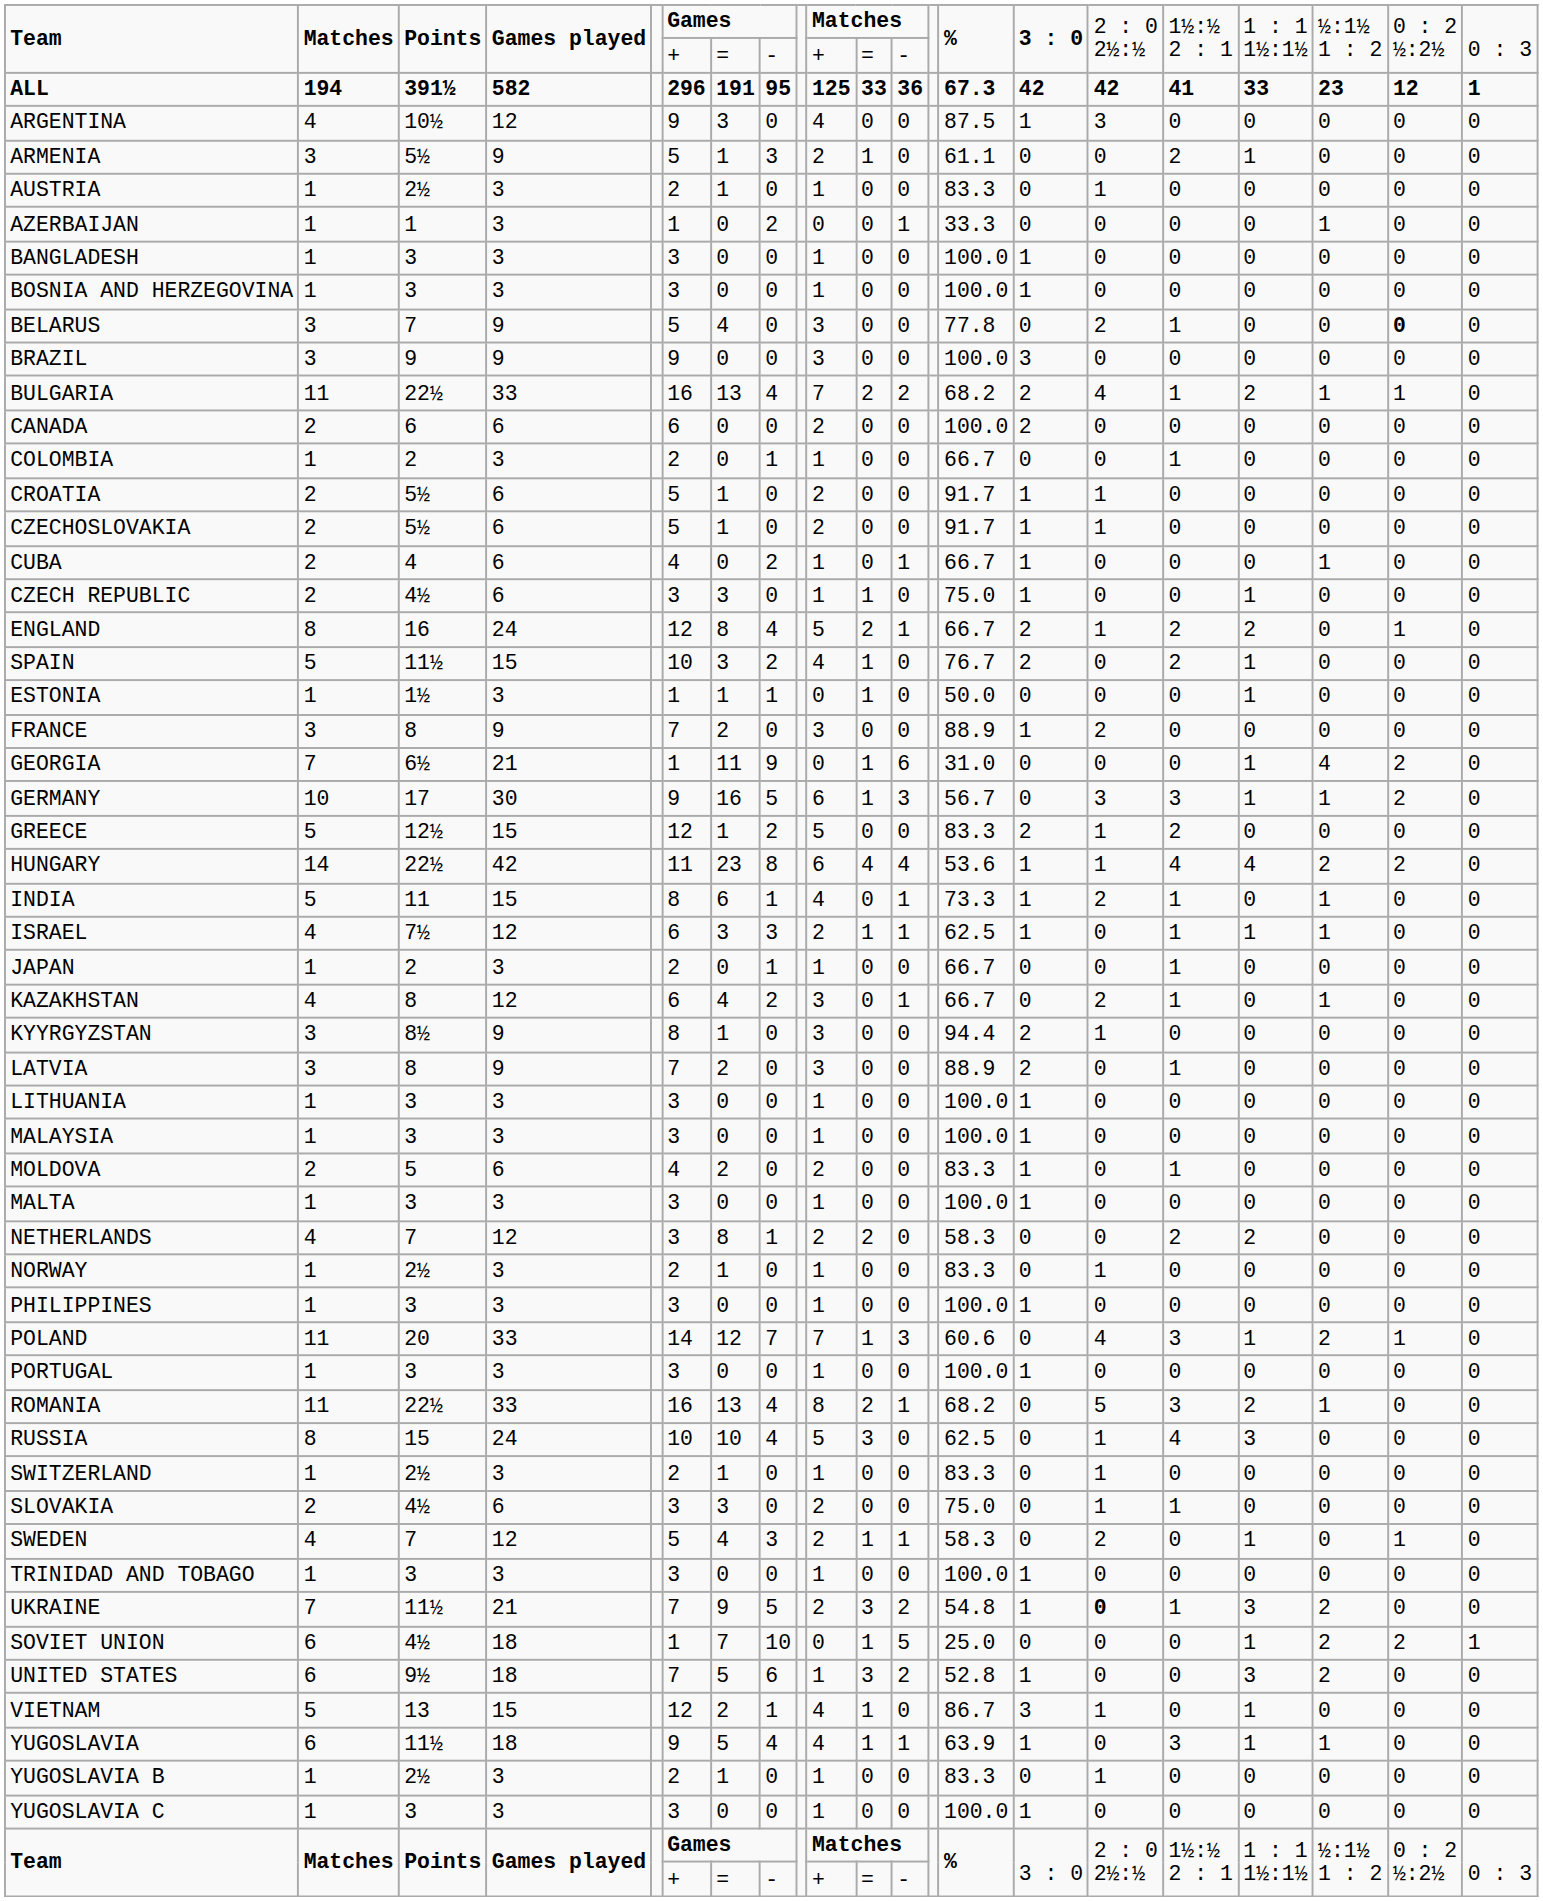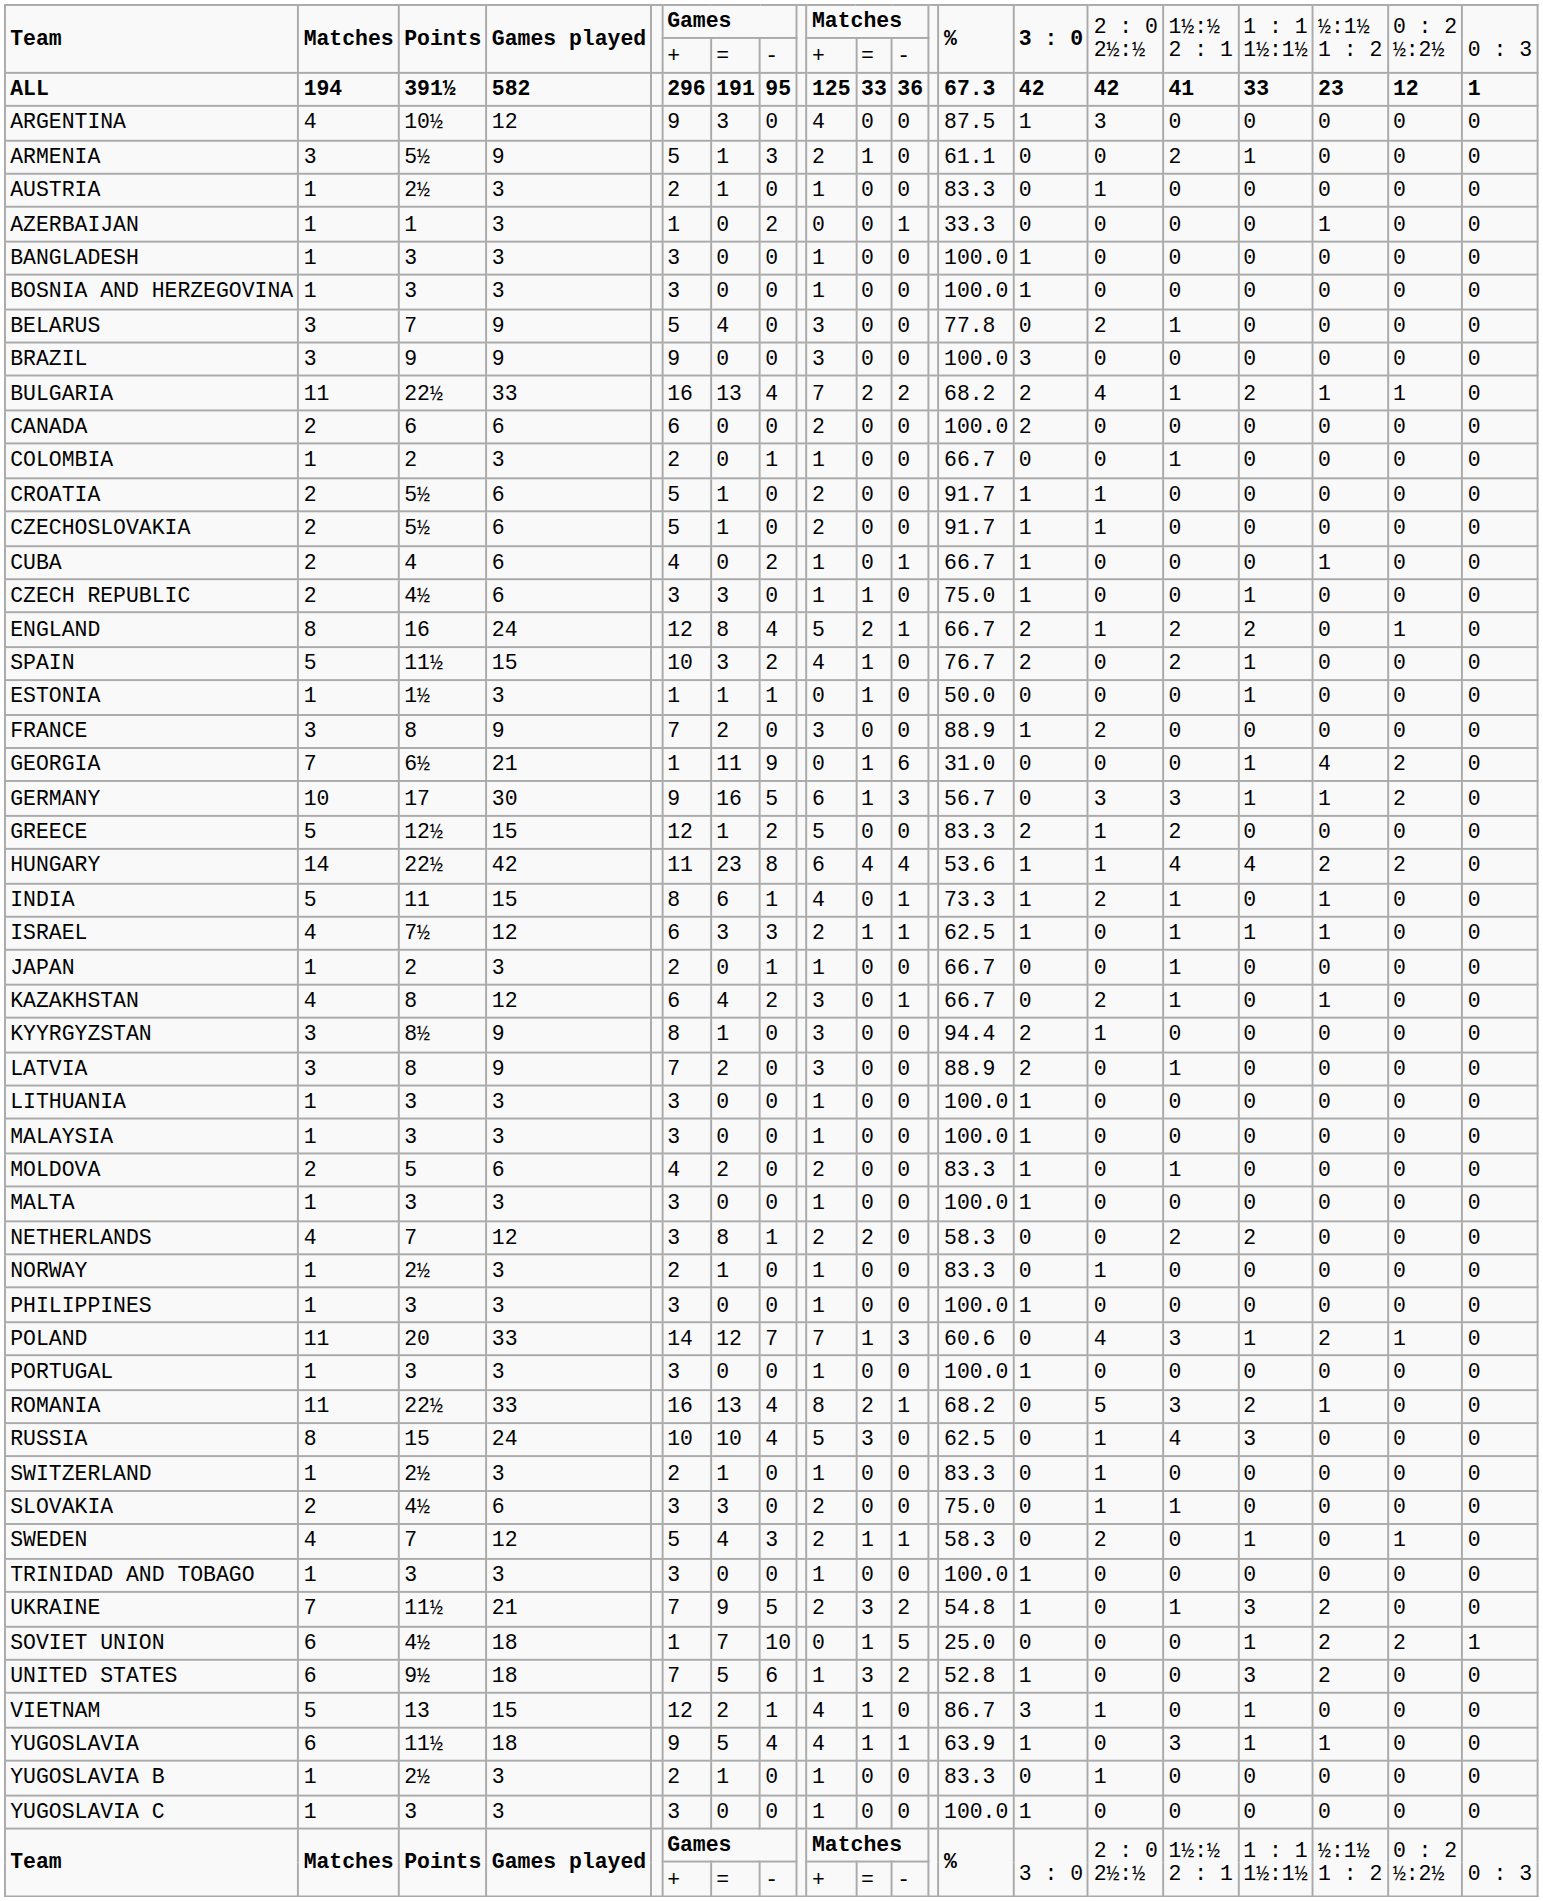(1399, 326) bold -> (1399, 326) normal
(1100, 1609) bold -> (1100, 1609) normal
